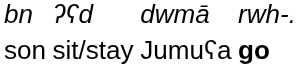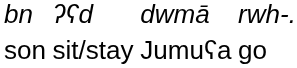(254, 50) bold -> (253, 50) normal
